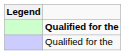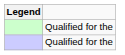(82, 27) bold -> (79, 27) normal
